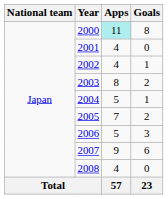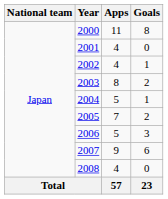(116, 30) paleturquoise background -> (116, 30) no background
